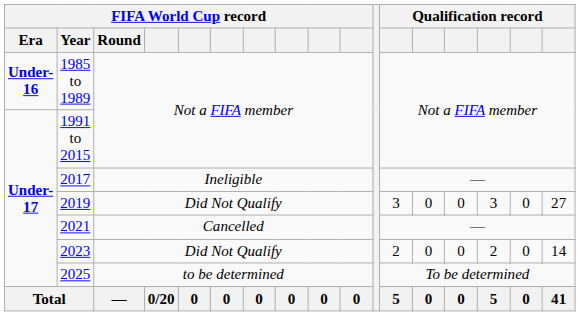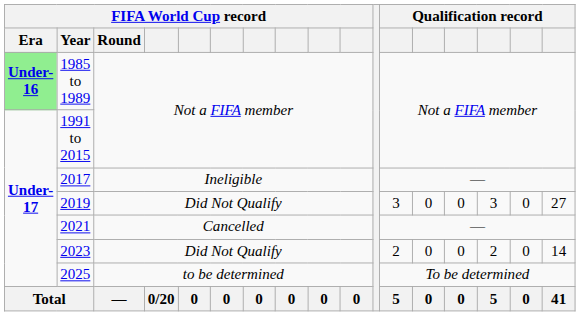(31, 81) no background -> (31, 81) lightgreen background
